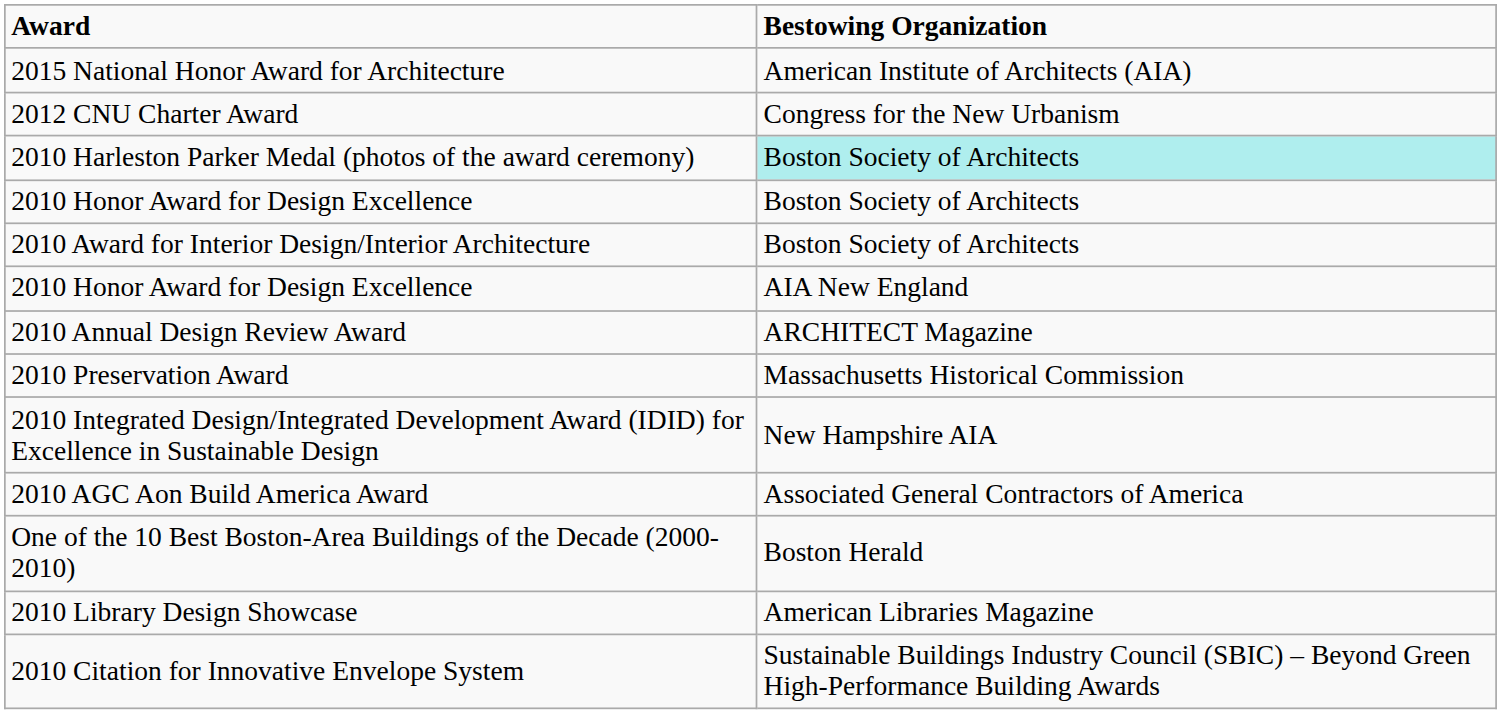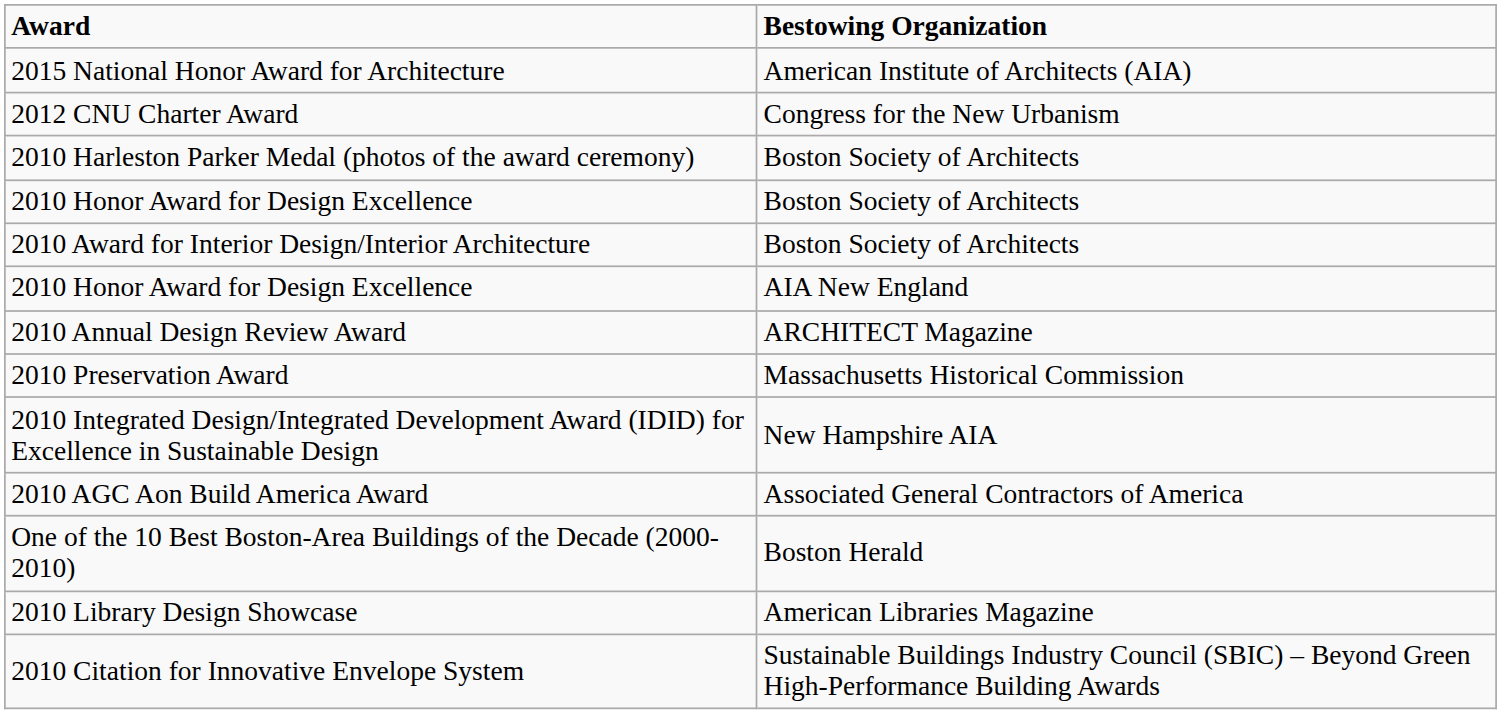(921, 157) paleturquoise background -> (921, 157) no background
